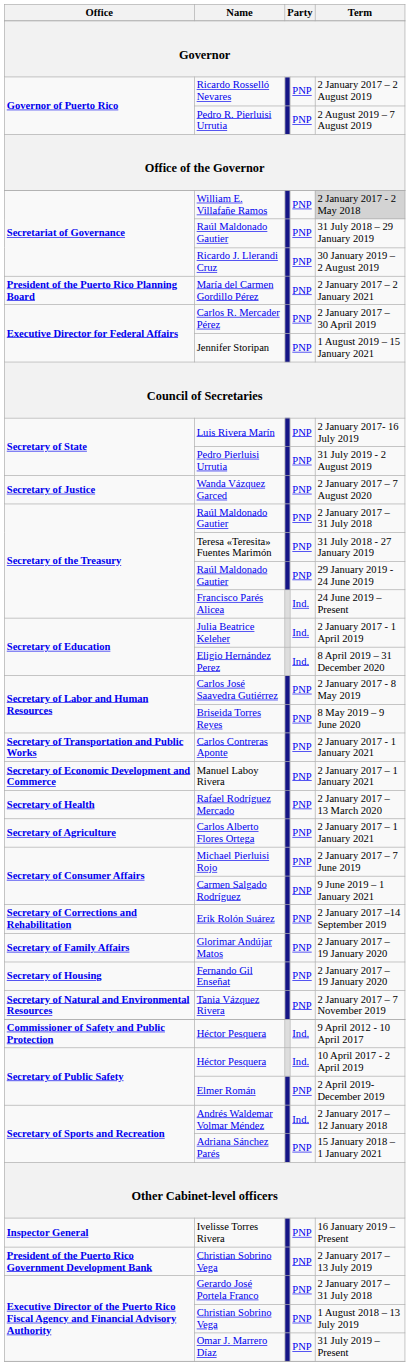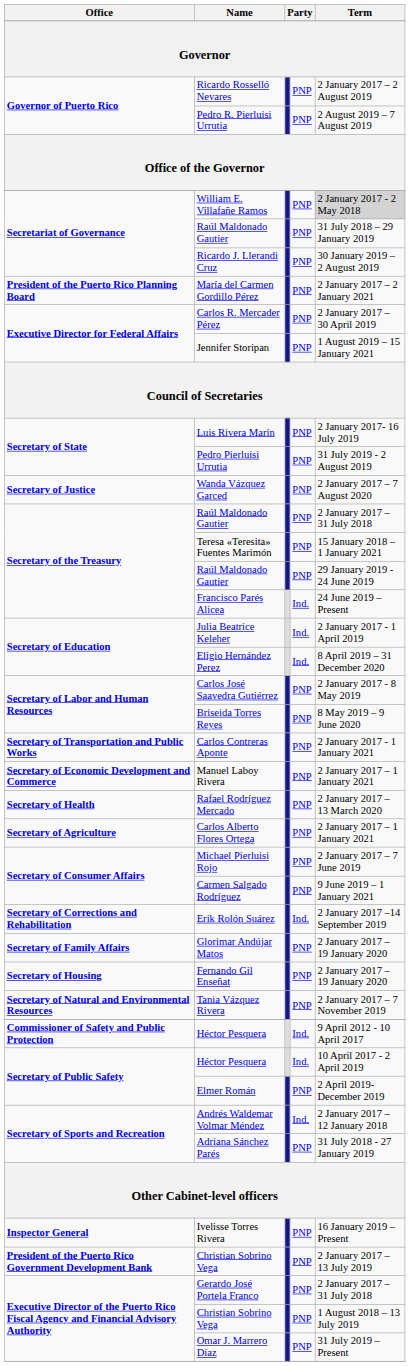(354, 547) 31 July 2018 - 27 January 2019 -> (356, 547) 15 January 2018 – 1 January 2021
(302, 919) PNP -> (301, 919) Ind.
(356, 1148) 15 January 2018 – 1 January 2021 -> (354, 1148) 31 July 2018 - 27 January 2019
